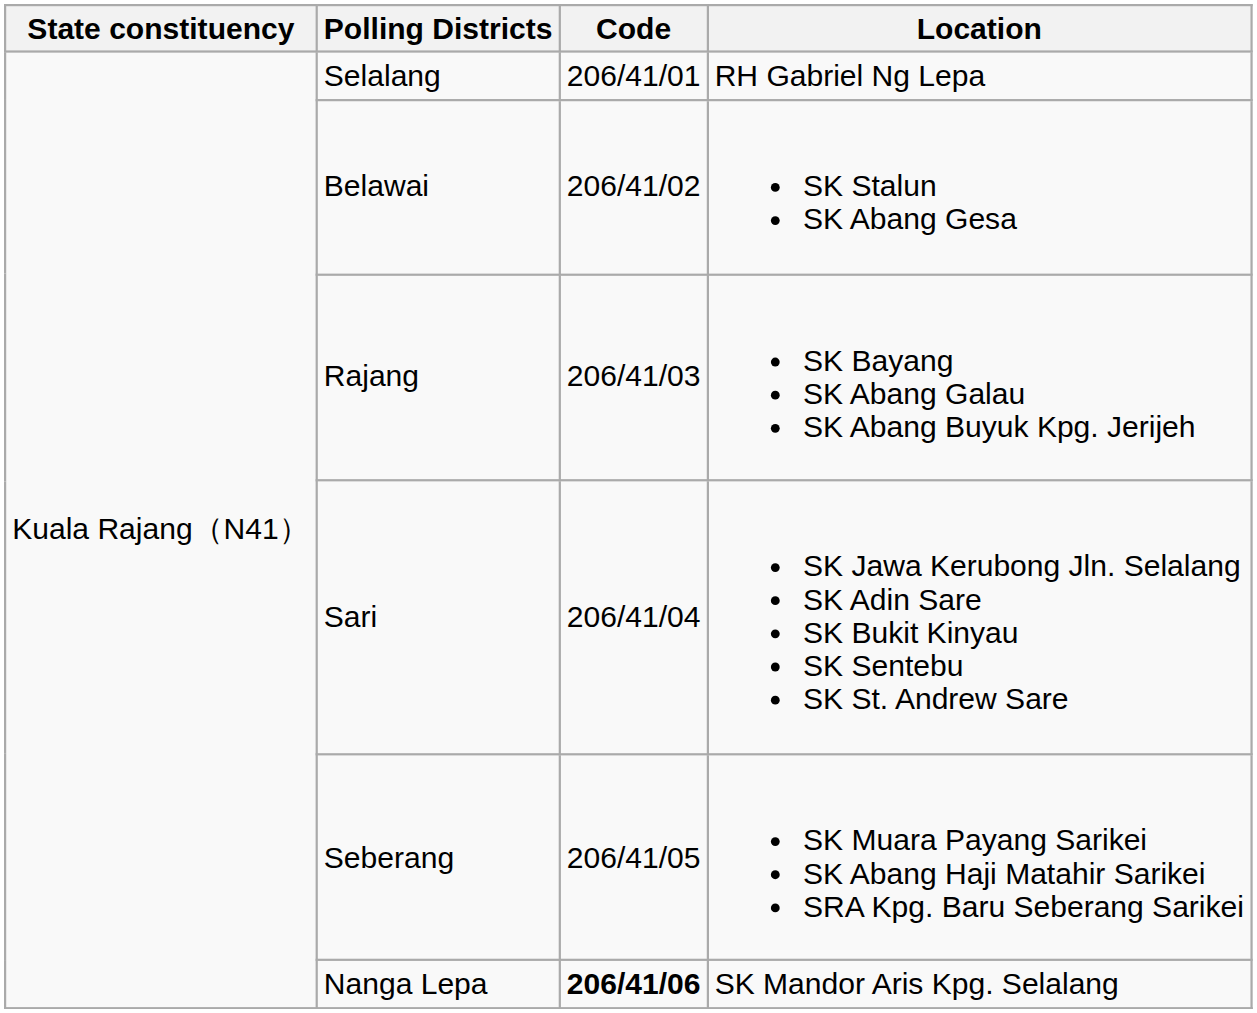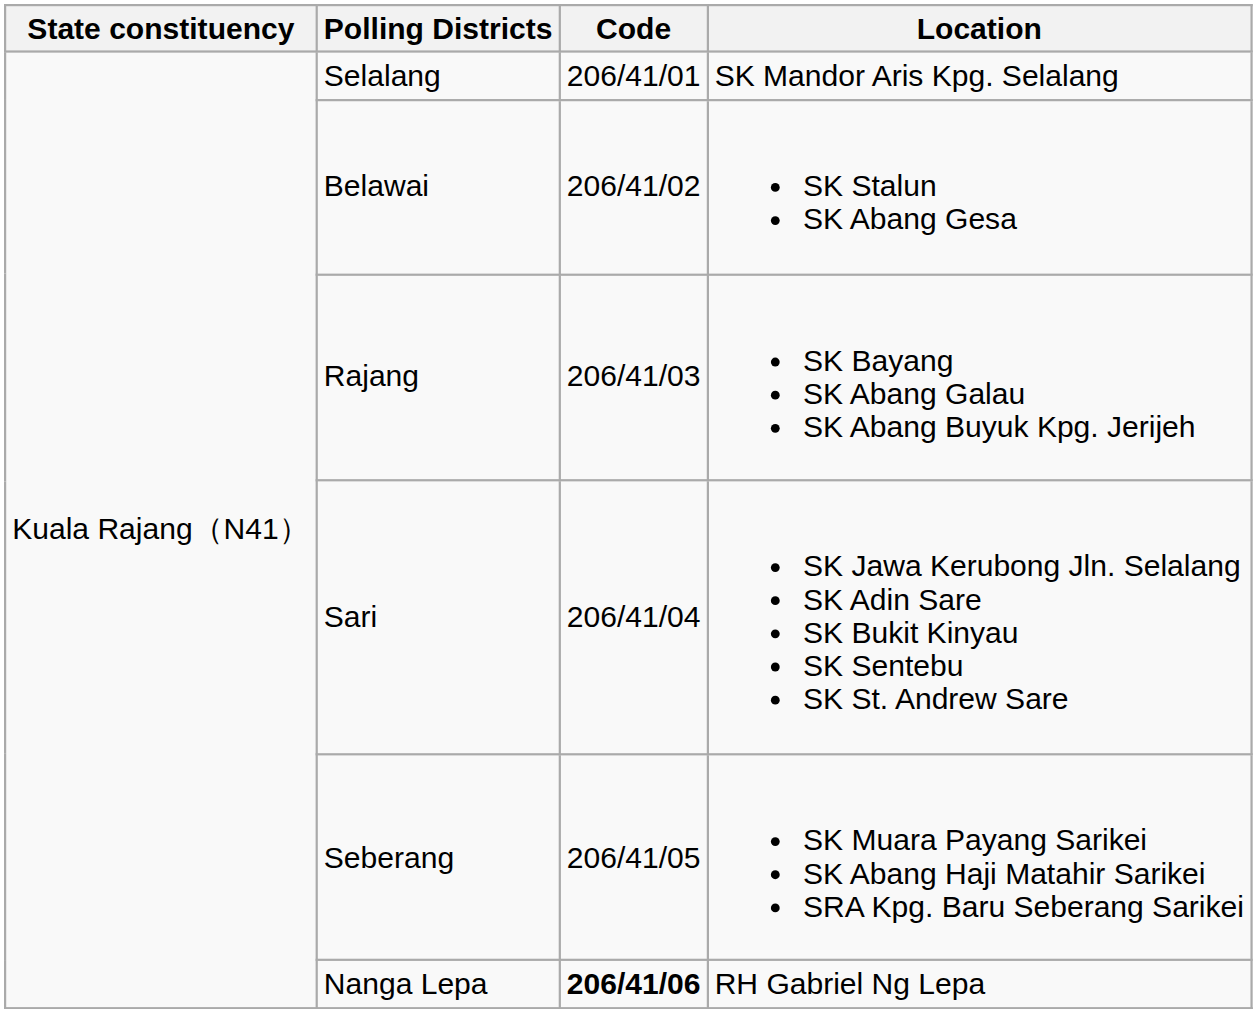(850, 76) RH Gabriel Ng Lepa -> (917, 76) SK Mandor Aris Kpg. Selalang
(917, 984) SK Mandor Aris Kpg. Selalang -> (850, 984) RH Gabriel Ng Lepa
